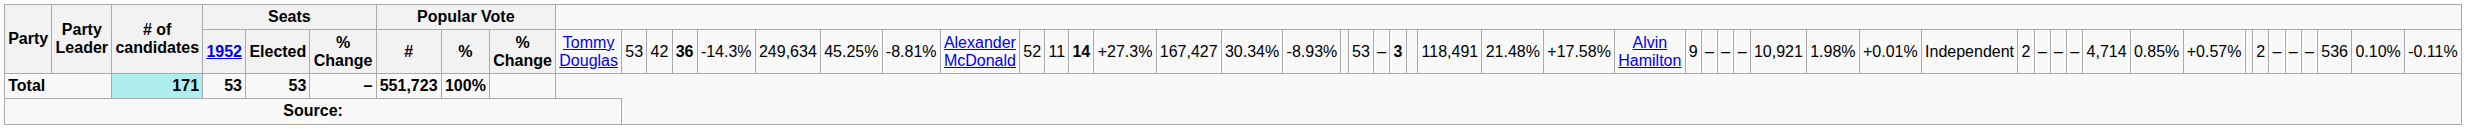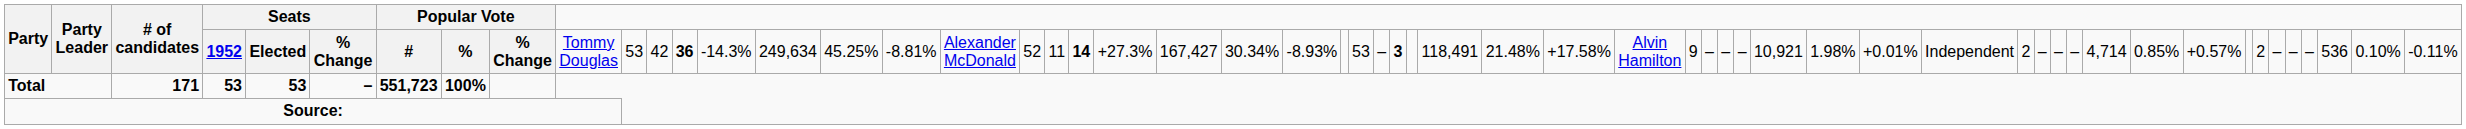(186, 85) paleturquoise background -> (186, 85) no background
